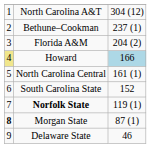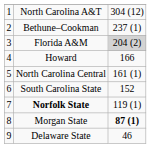(127, 43) no background -> (127, 43) lightgrey background
(9, 58) khaki background -> (9, 58) no background
(127, 58) lightblue background -> (127, 58) no background
(9, 120) bold -> (9, 120) normal
(127, 120) normal -> (127, 120) bold
